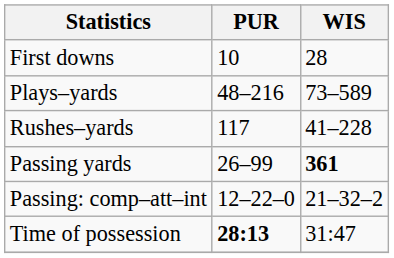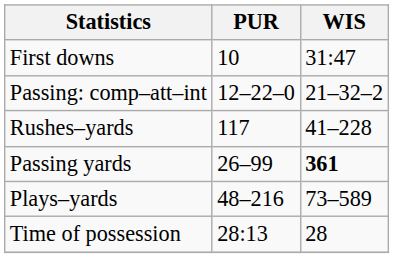(316, 57) 28 -> (331, 57) 31:47
rows swapped: (64, 92) <-> (108, 198)
(243, 234) bold -> (242, 234) normal
(331, 234) 31:47 -> (316, 234) 28
